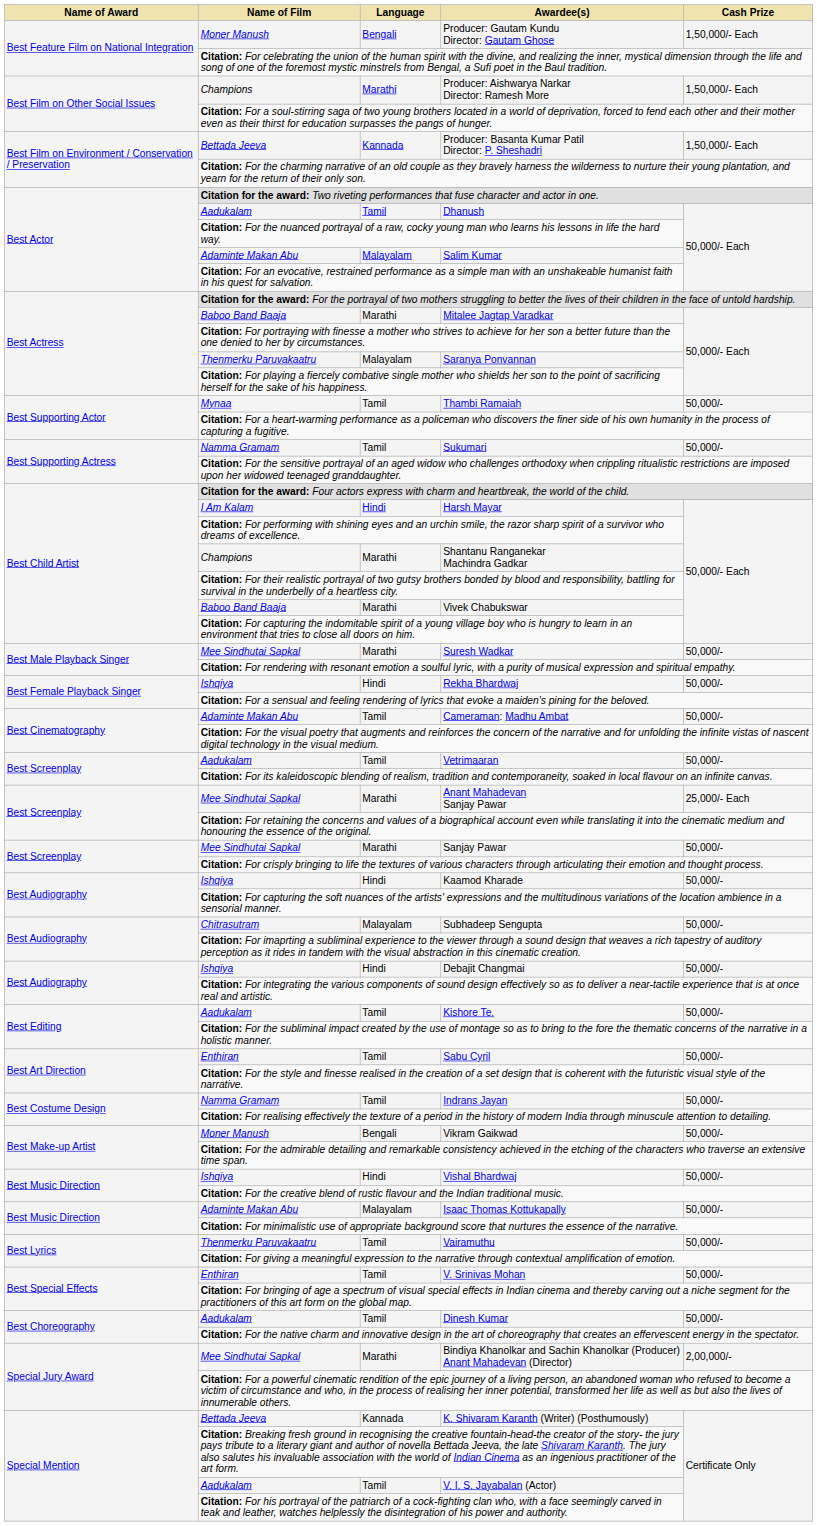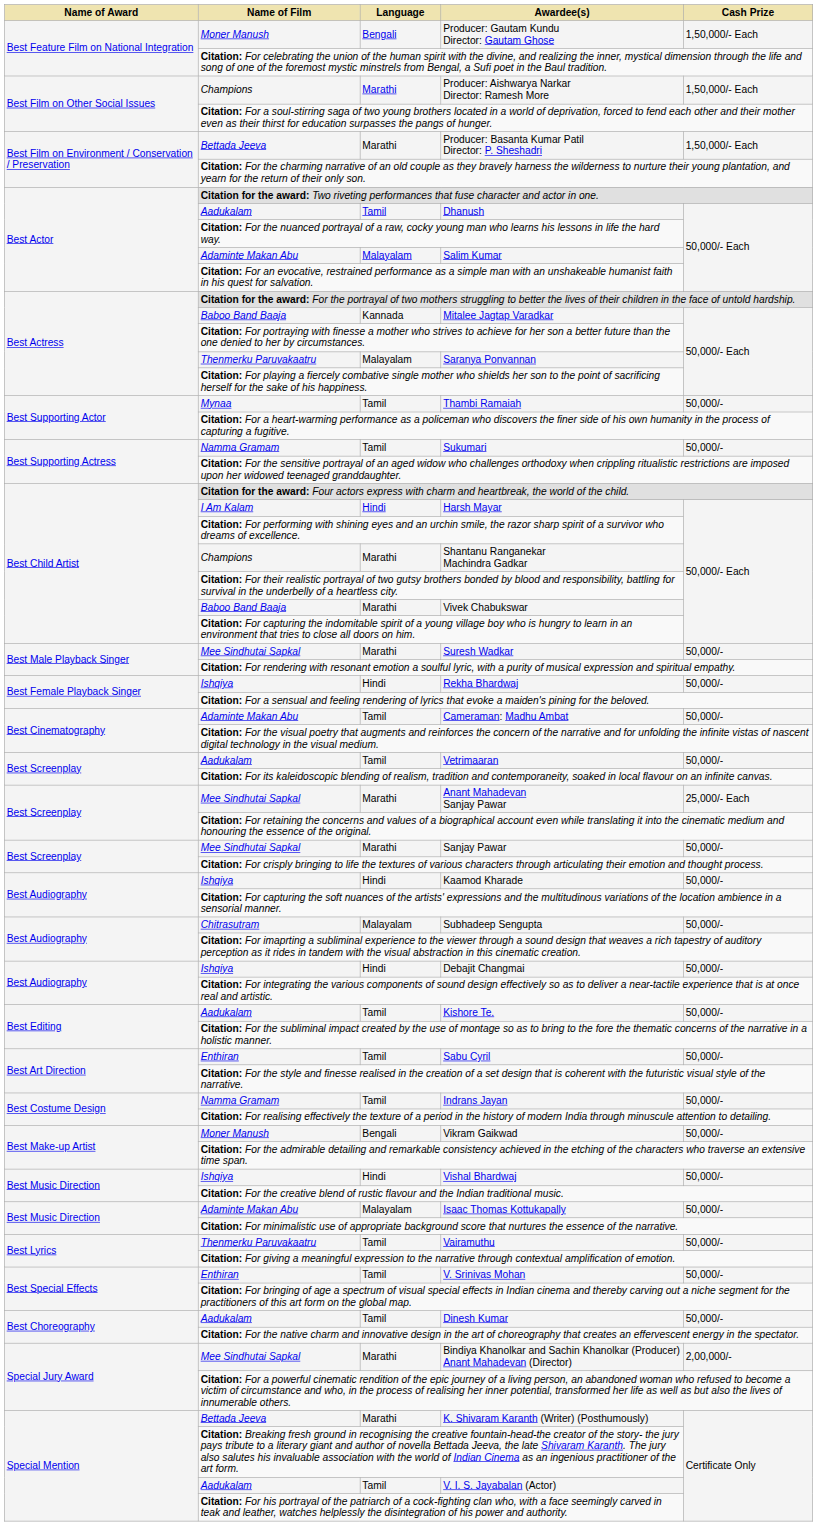(383, 145) Kannada -> (379, 145) Marathi
(379, 315) Marathi -> (383, 315) Kannada
(383, 1418) Kannada -> (379, 1418) Marathi
